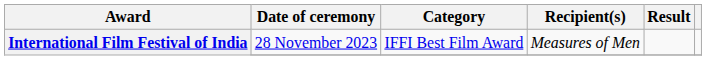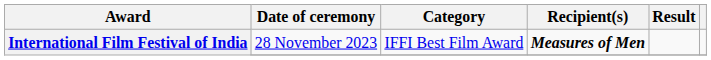(585, 42) normal -> (588, 42) bold
